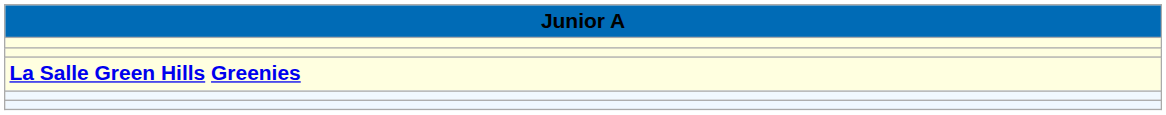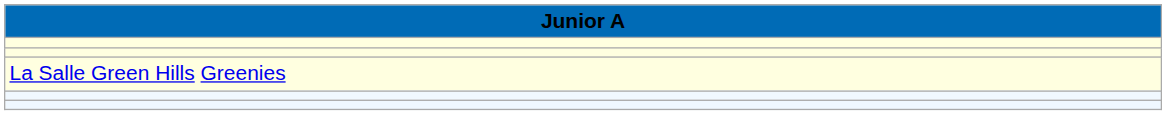(155, 73) bold -> (148, 73) normal
